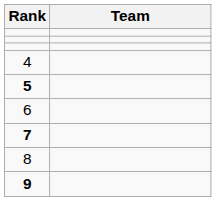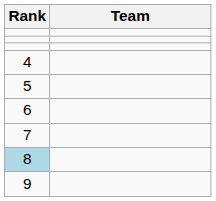(27, 86) bold -> (27, 86) normal
(27, 135) bold -> (27, 135) normal
(27, 159) no background -> (27, 159) lightblue background
(27, 184) bold -> (27, 184) normal
